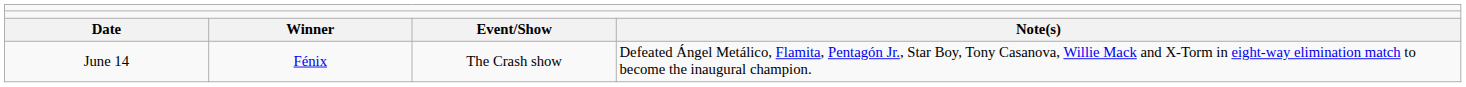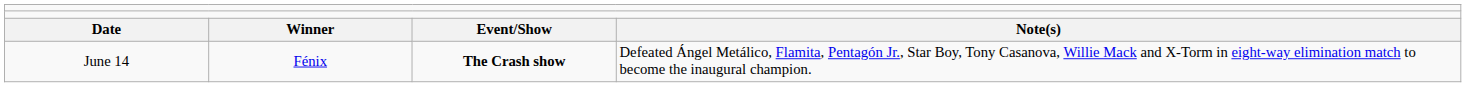(514, 61) normal -> (514, 61) bold
